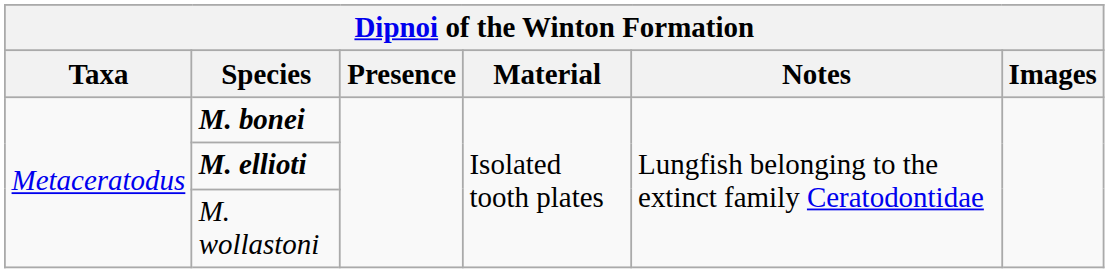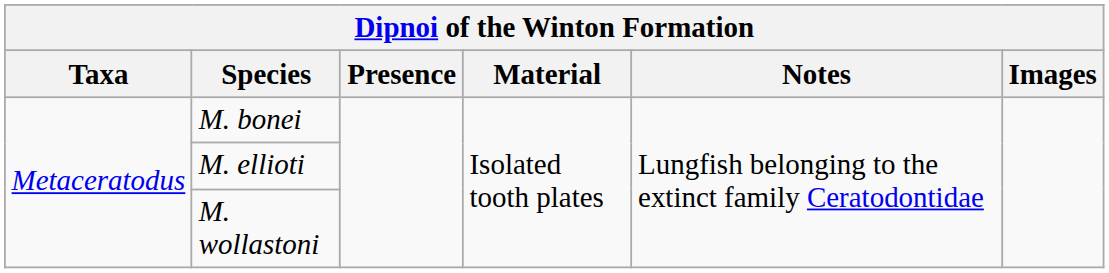(252, 119) bold -> (250, 119) normal
(253, 165) bold -> (252, 165) normal
